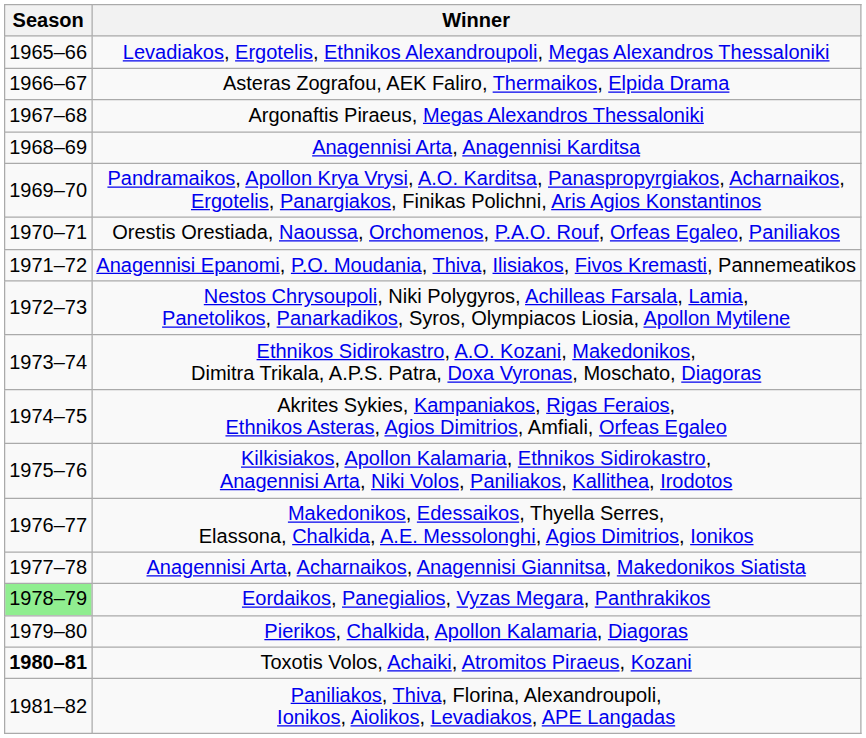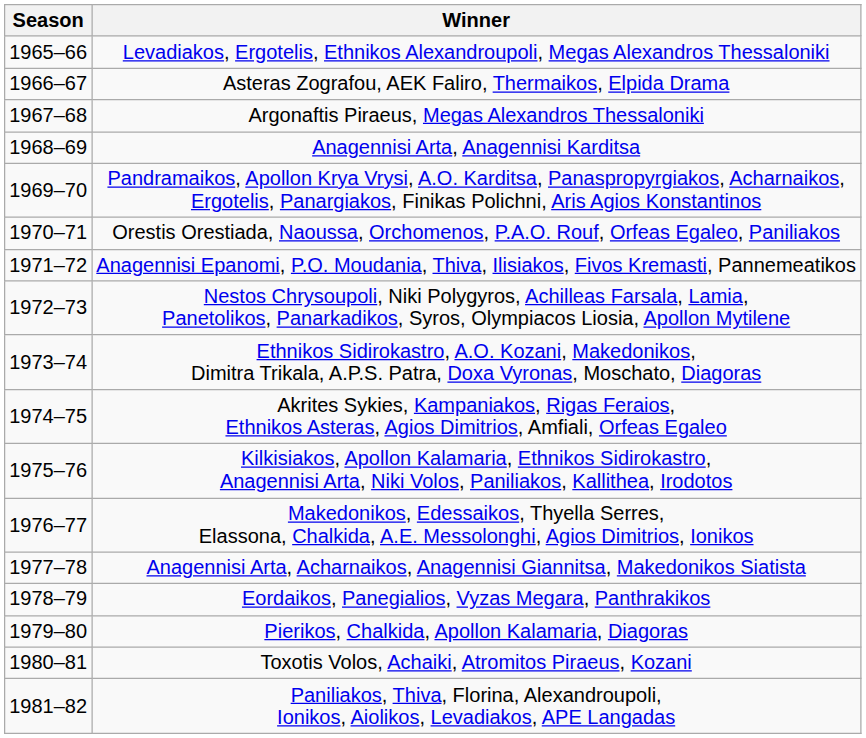(48, 599) lightgreen background -> (48, 599) no background
(48, 662) bold -> (48, 662) normal
